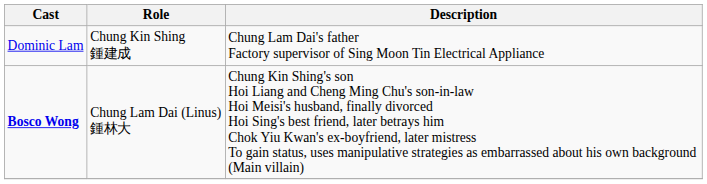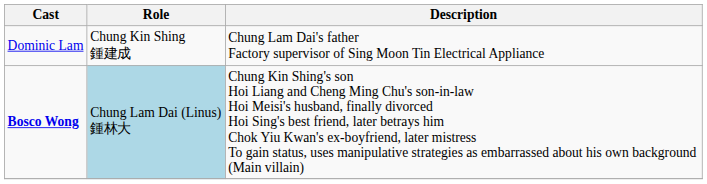(156, 121) no background -> (156, 121) lightblue background
